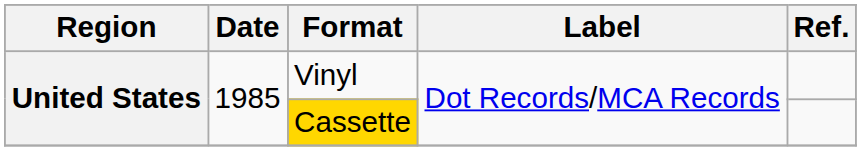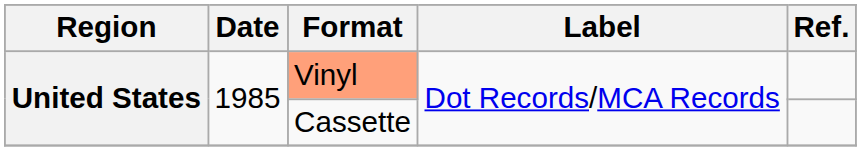(326, 74) no background -> (326, 74) lightsalmon background
(352, 121) gold background -> (352, 121) no background
